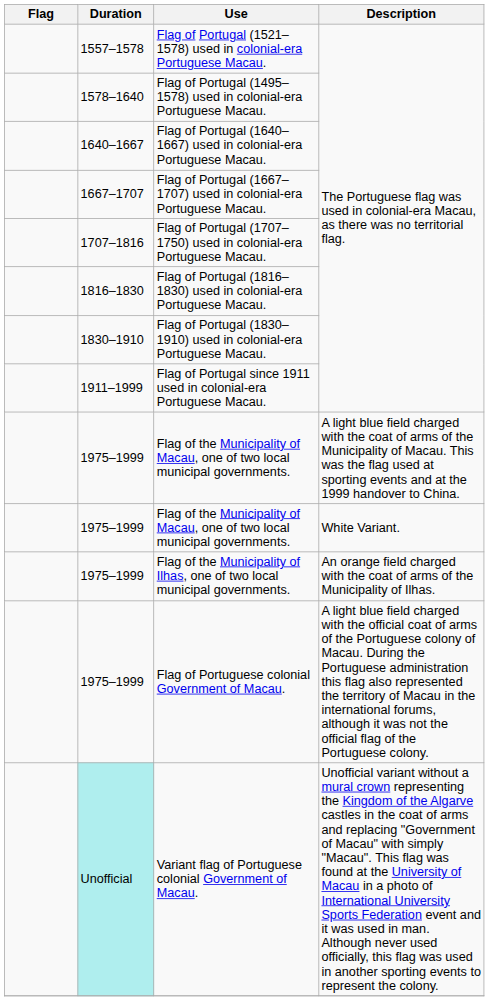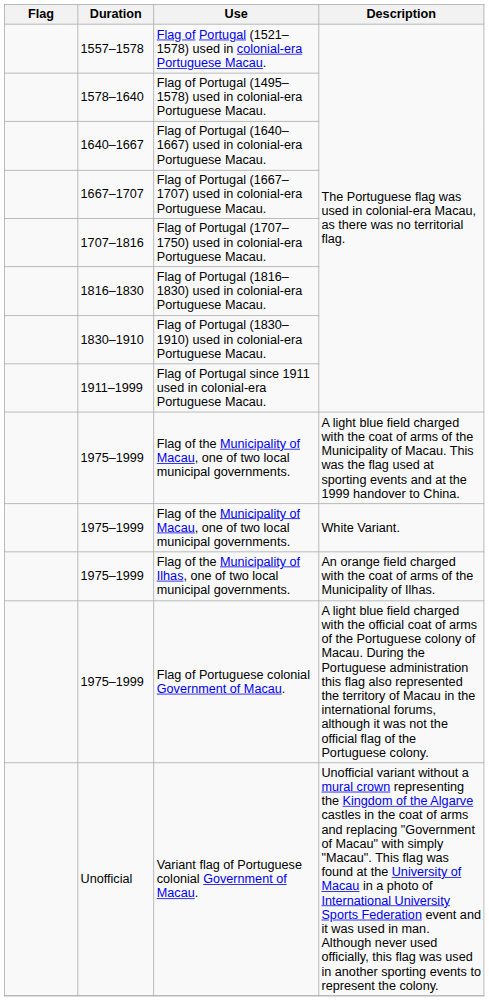(106, 879) paleturquoise background -> (106, 879) no background
